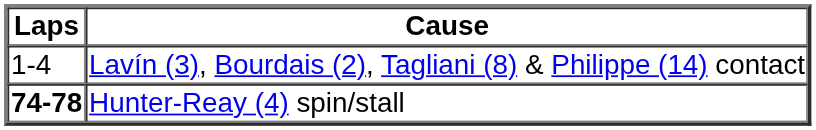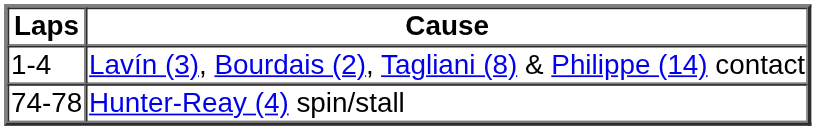(47, 102) bold -> (47, 102) normal
